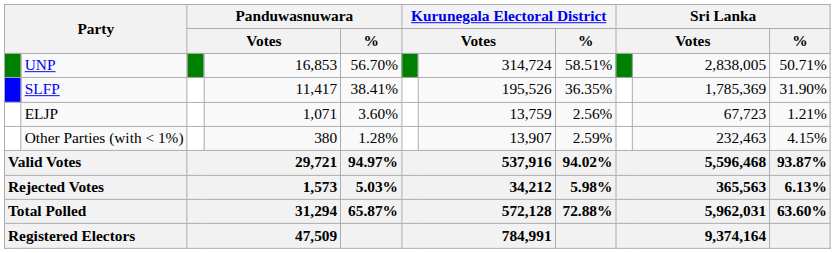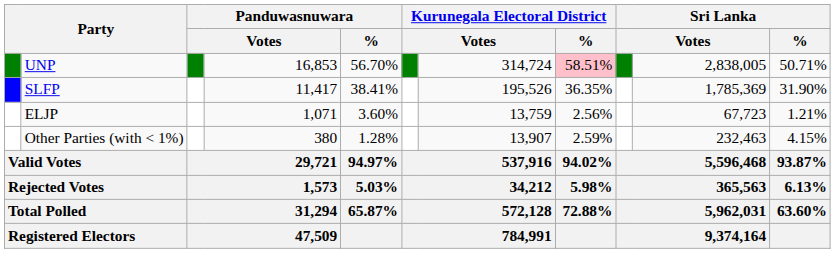(589, 65) no background -> (589, 65) pink background
